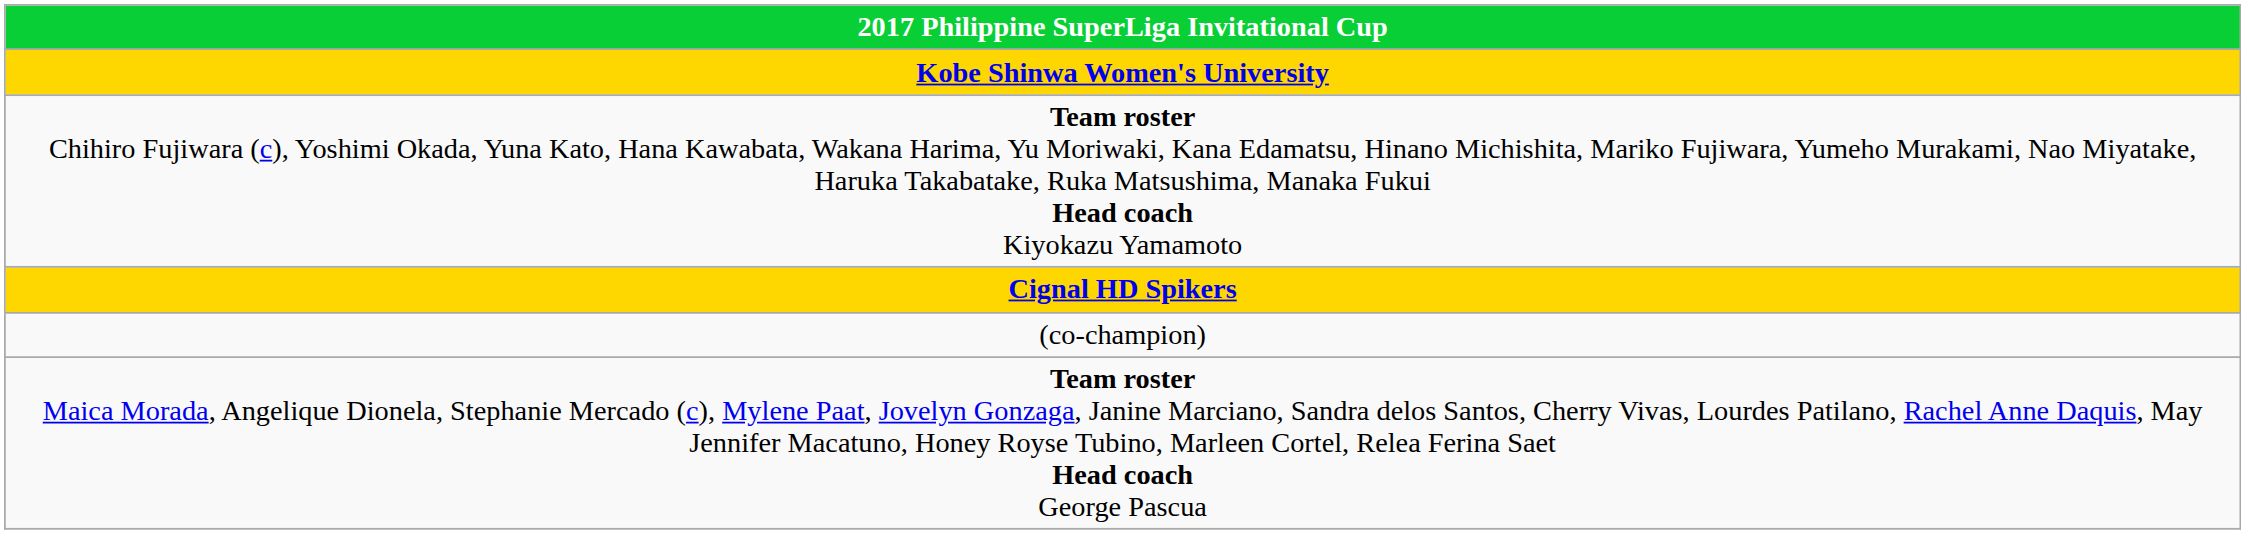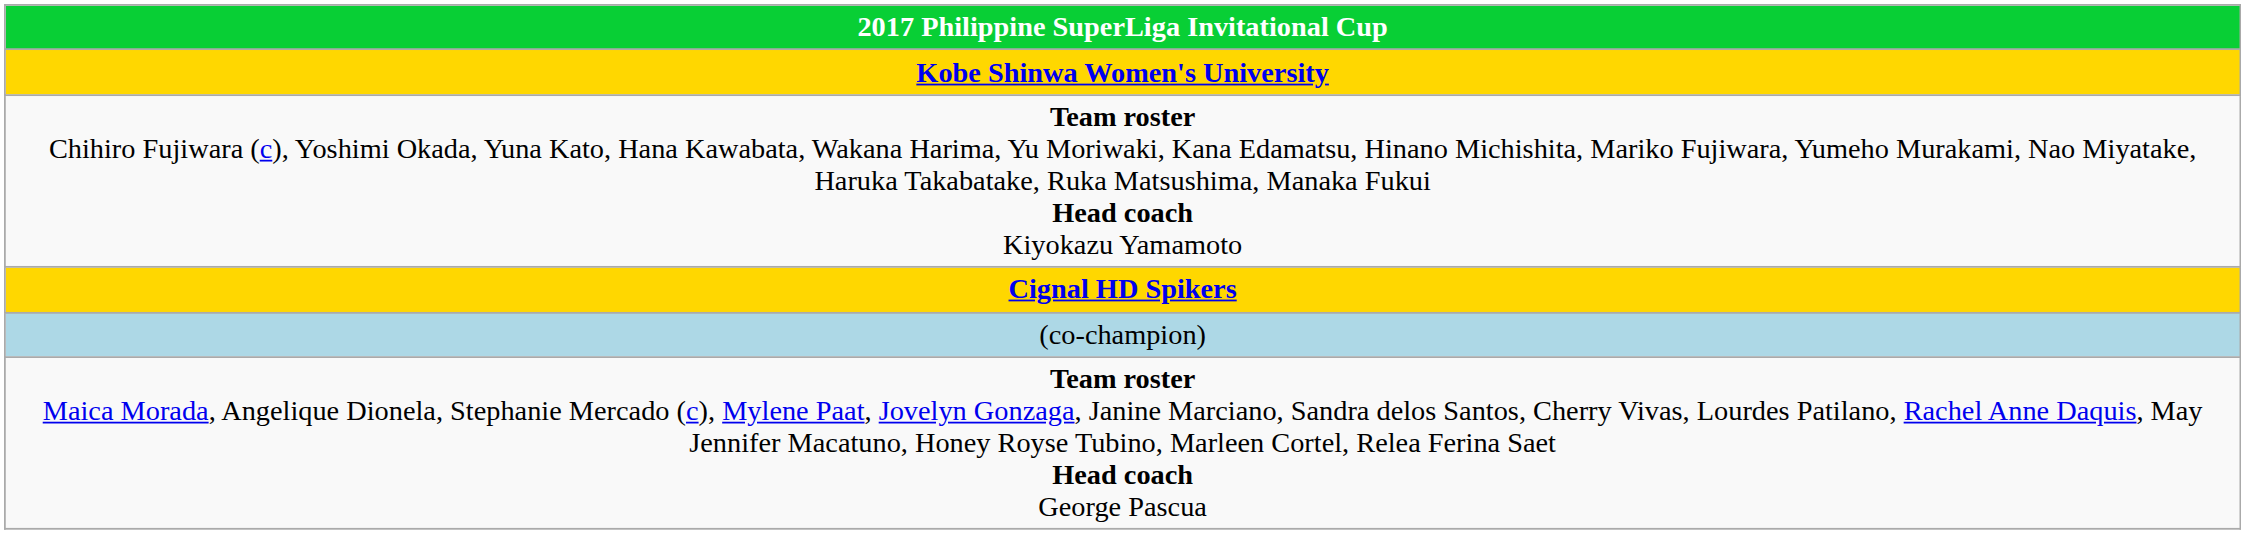(1123, 334) no background -> (1123, 334) lightblue background
